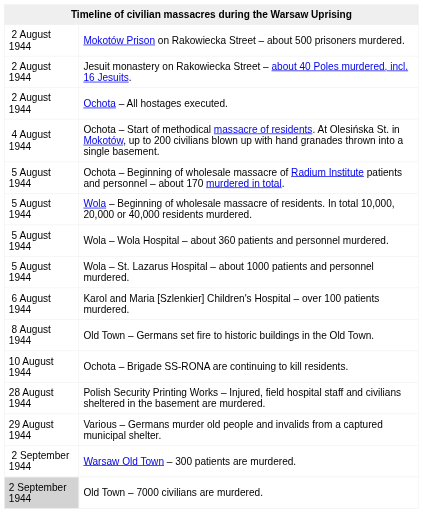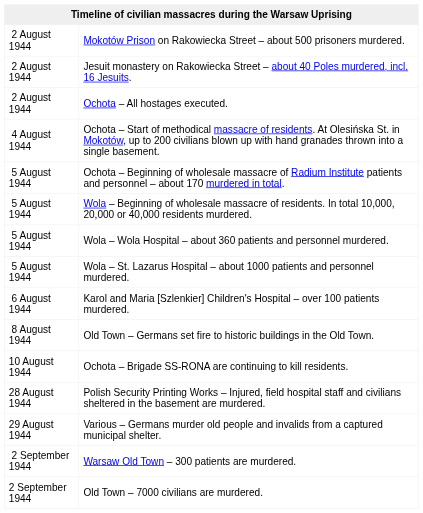(38, 493) lightgrey background -> (38, 493) no background
